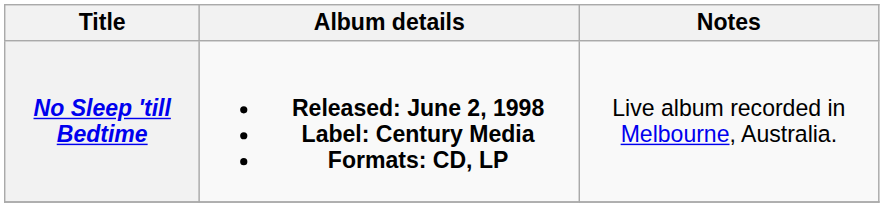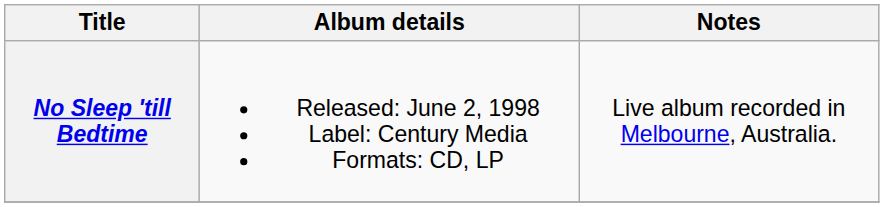(389, 134) bold -> (389, 134) normal
